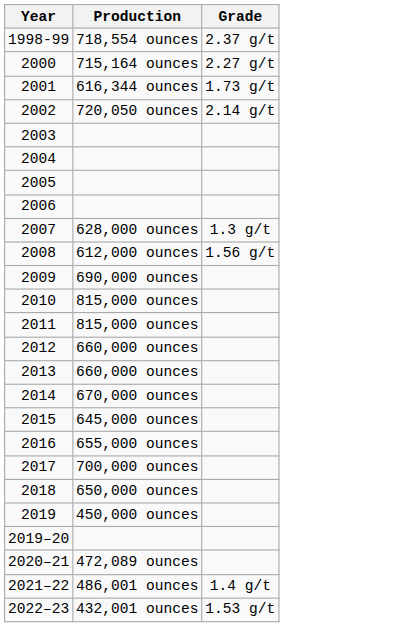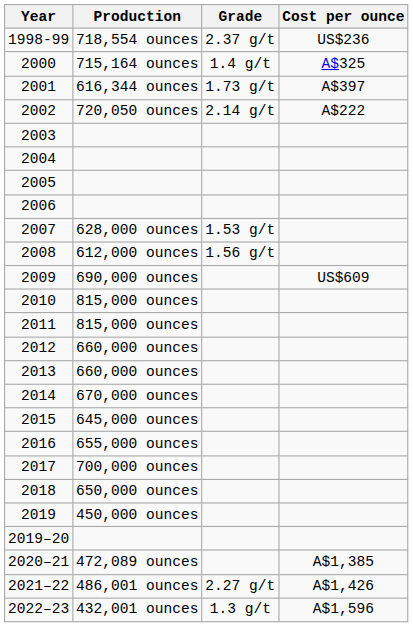+ column: (343, 16)
(240, 64) 2.27 g/t -> (240, 64) 1.4 g/t
(240, 230) 1.3 g/t -> (240, 230) 1.53 g/t
(240, 586) 1.4 g/t -> (240, 586) 2.27 g/t
(240, 610) 1.53 g/t -> (240, 610) 1.3 g/t
